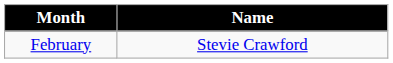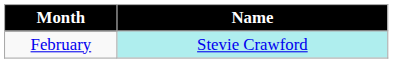(252, 44) no background -> (252, 44) paleturquoise background
